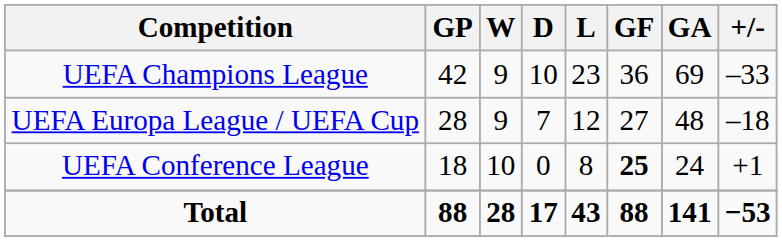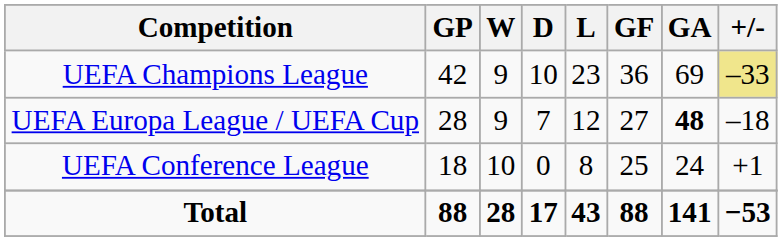(748, 73) no background -> (748, 73) khaki background
(690, 119) normal -> (690, 119) bold
(634, 166) bold -> (634, 166) normal
